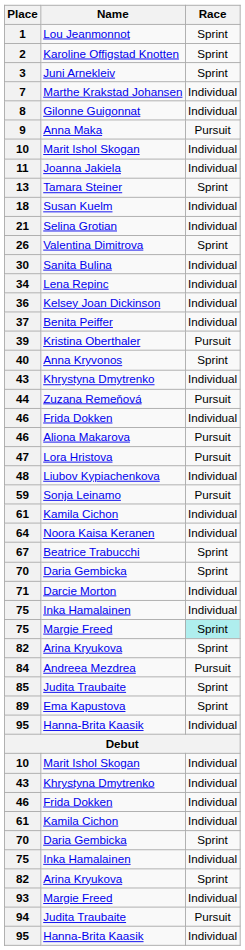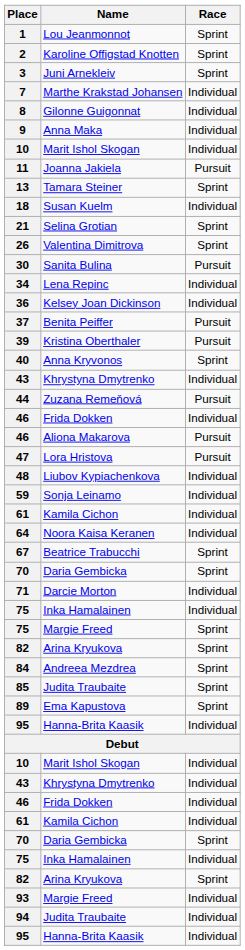(213, 130) Pursuit -> (213, 130) Individual
(213, 168) Individual -> (213, 168) Pursuit
(213, 226) Individual -> (213, 226) Sprint
(213, 264) Individual -> (213, 264) Pursuit
(213, 322) Individual -> (213, 322) Pursuit
(213, 495) Pursuit -> (213, 495) Individual
(213, 629) paleturquoise background -> (213, 629) no background
(213, 667) Pursuit -> (213, 667) Sprint
(213, 917) Pursuit -> (213, 917) Individual
